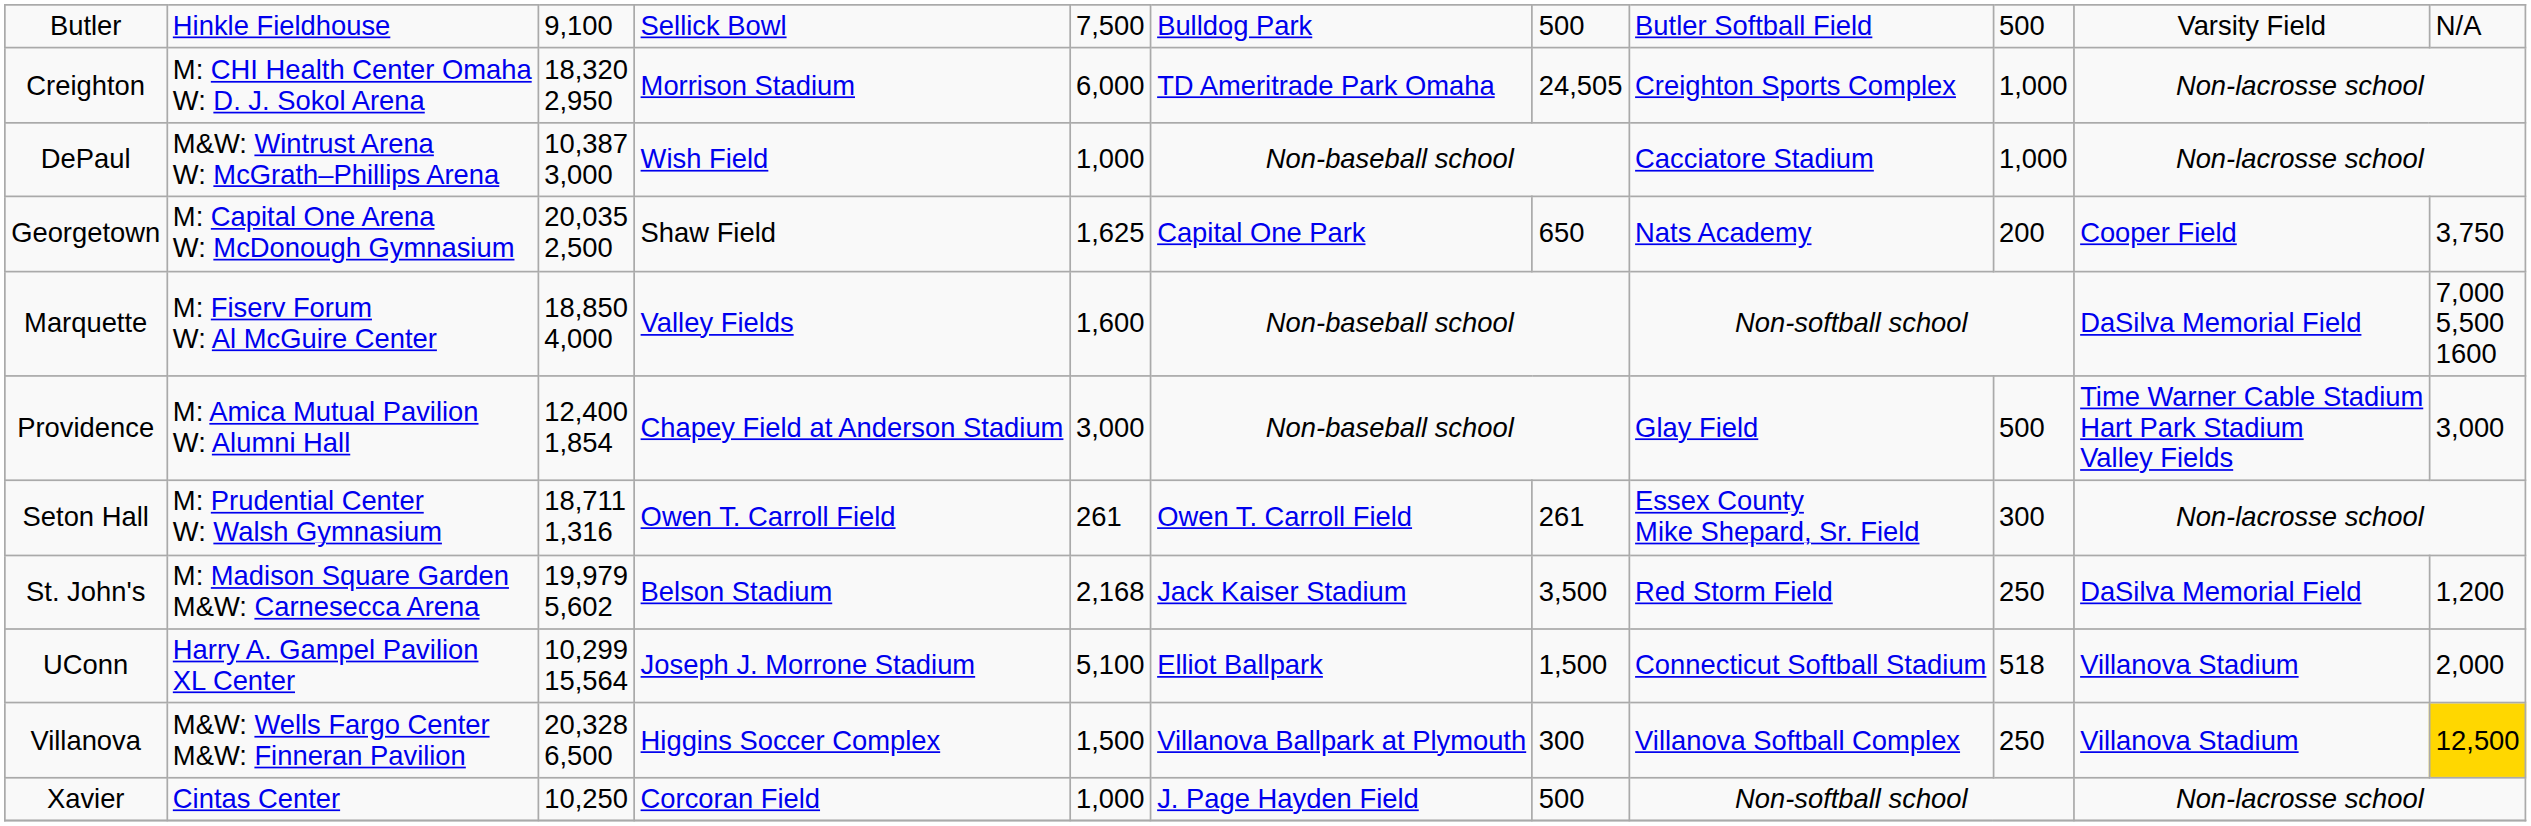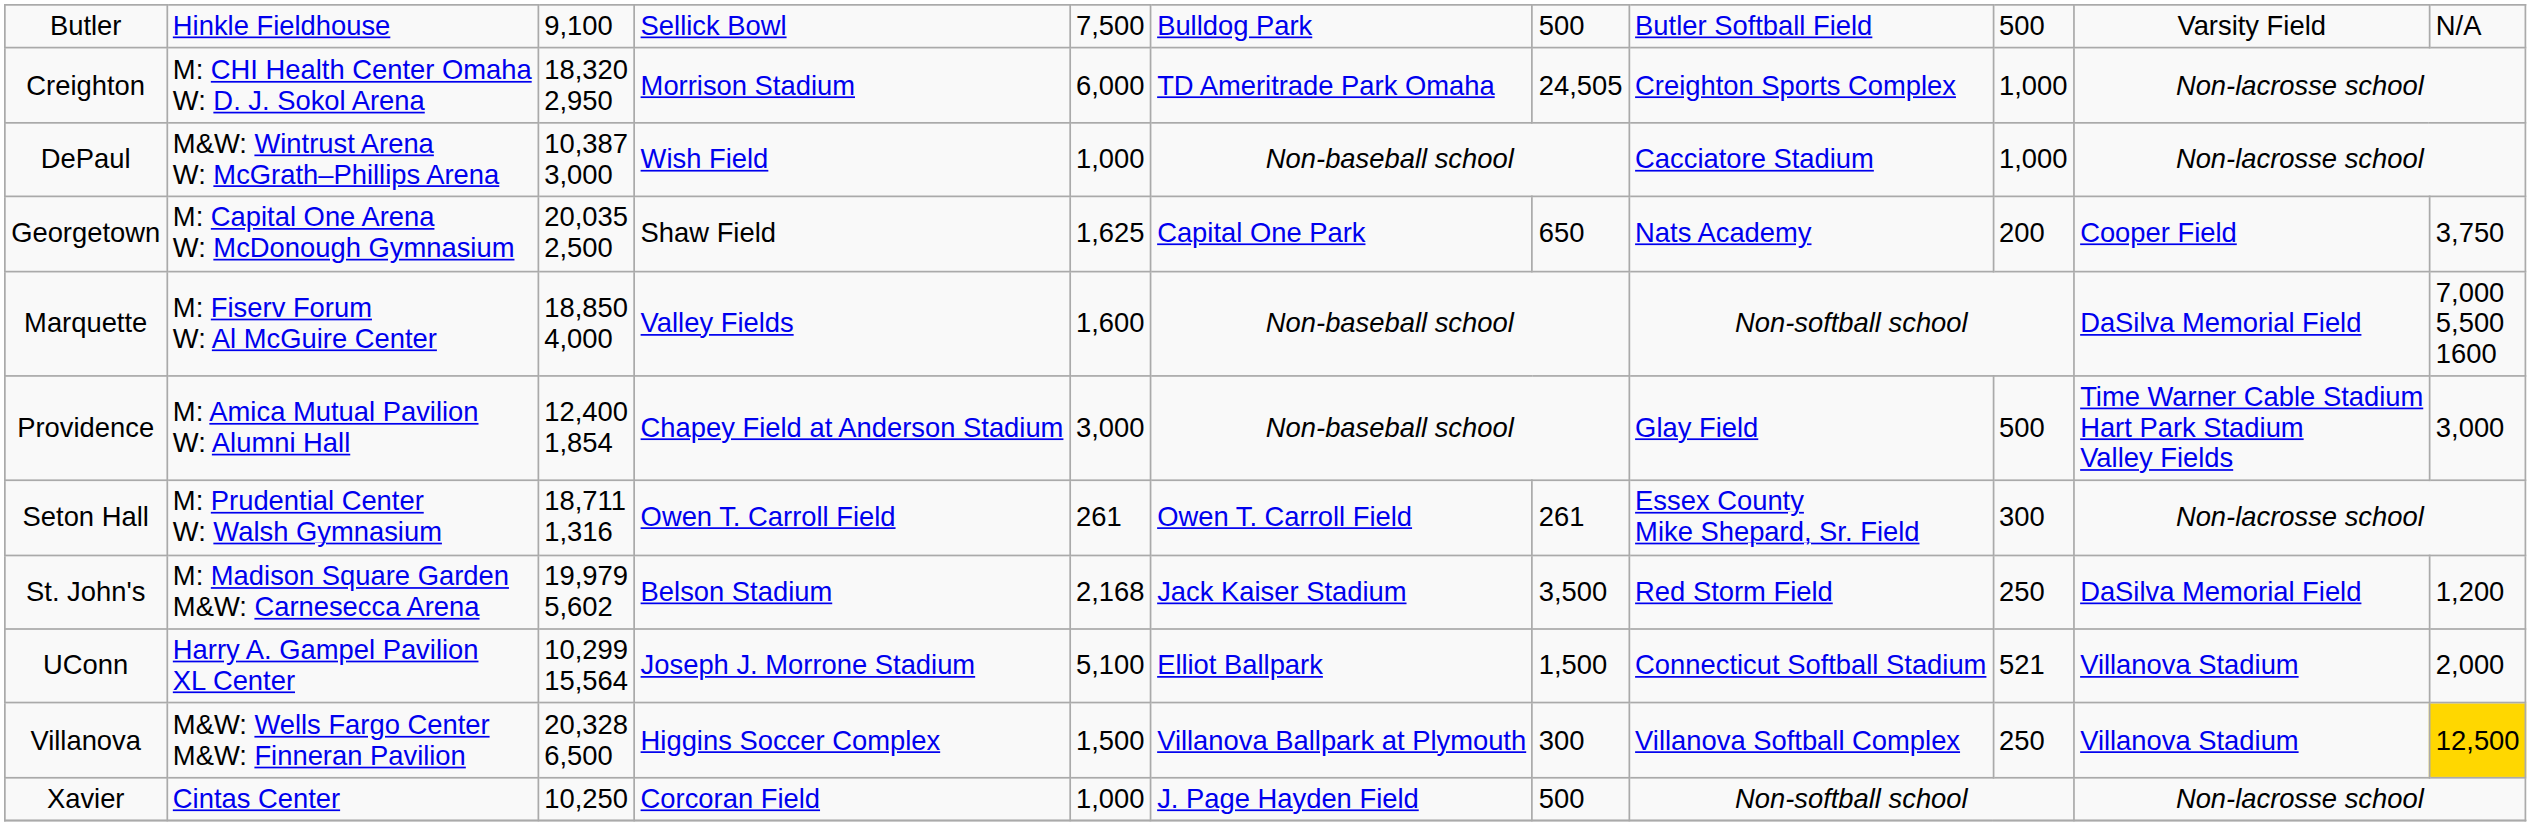(2022, 665) 518 -> (2022, 665) 521
